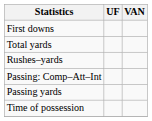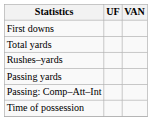rows swapped: (34, 92) <-> (54, 76)
